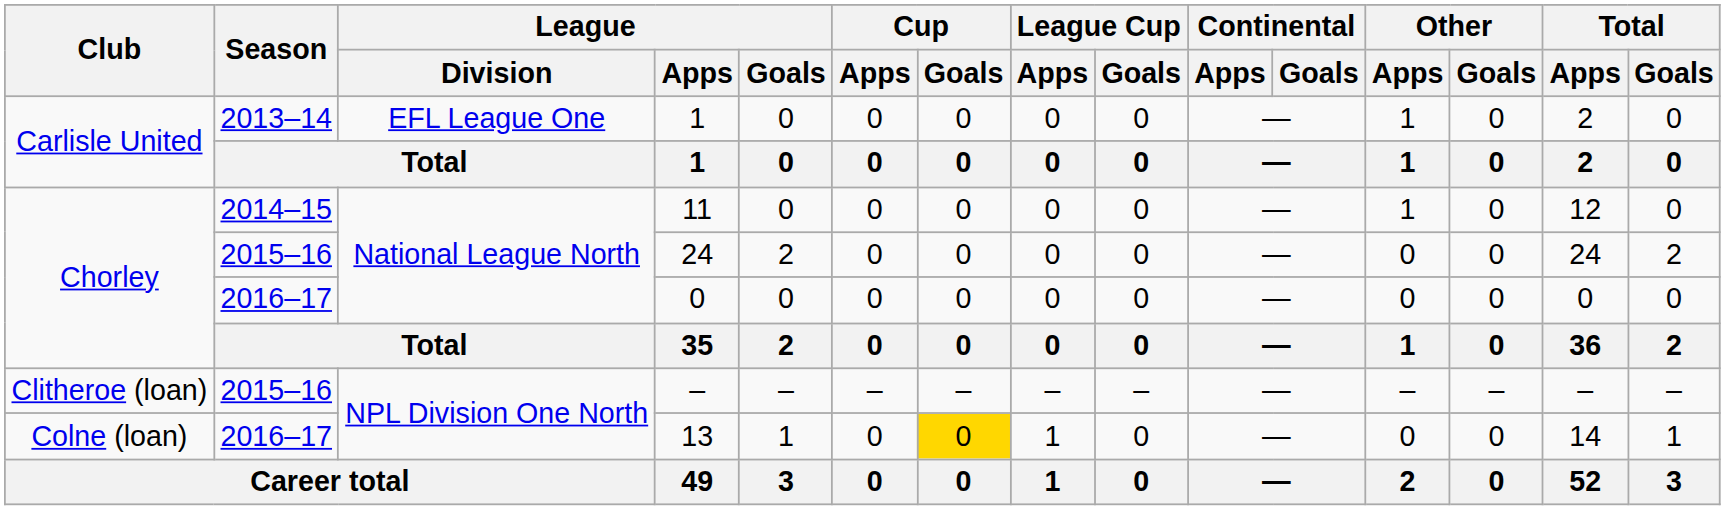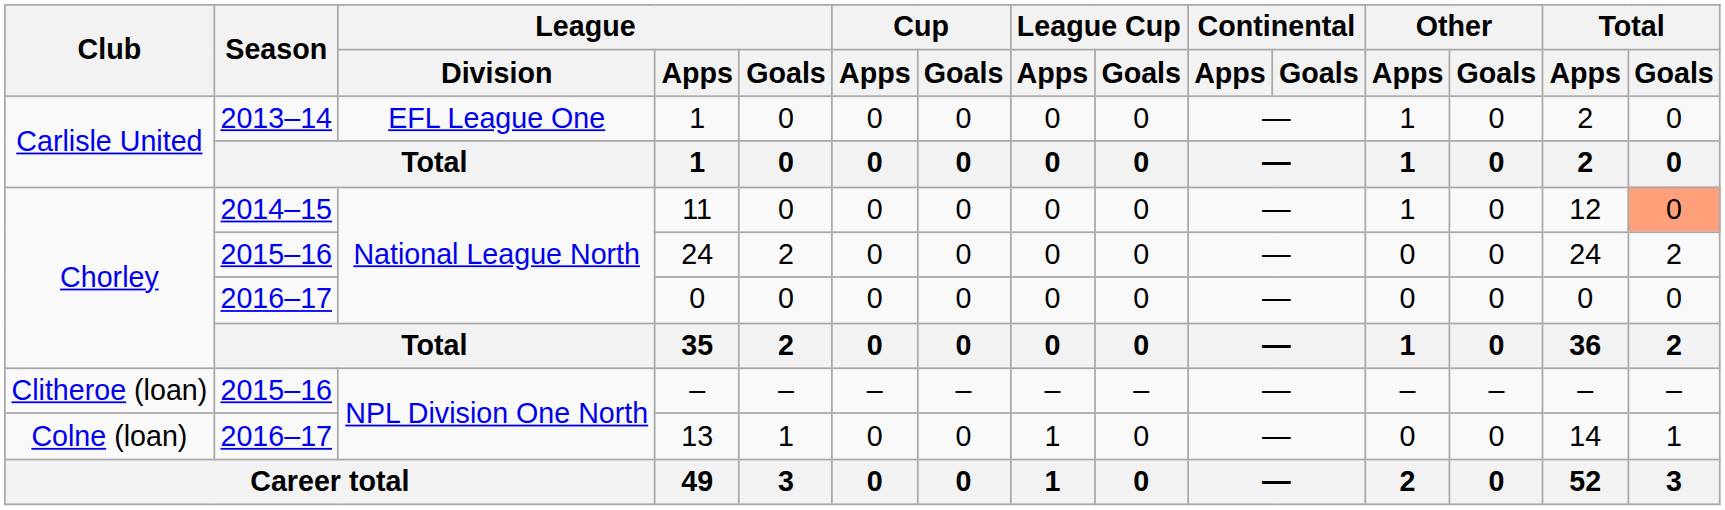(1674, 208) no background -> (1674, 208) lightsalmon background
(964, 436) gold background -> (964, 436) no background
